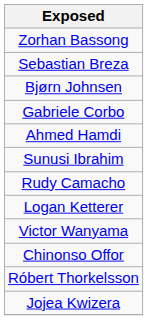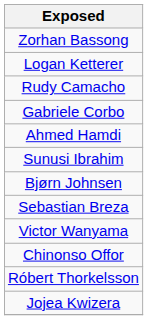(73, 64) Sebastian Breza -> (73, 64) Logan Ketterer
(73, 87) Bjørn Johnsen -> (73, 87) Rudy Camacho
(73, 183) Rudy Camacho -> (73, 183) Bjørn Johnsen
(73, 207) Logan Ketterer -> (73, 207) Sebastian Breza
